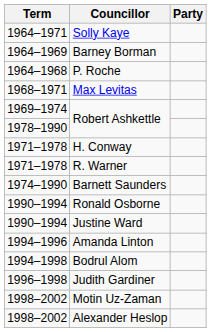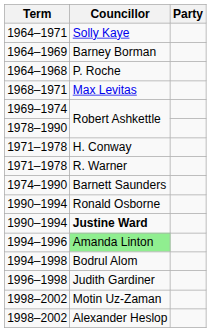(108, 223) normal -> (110, 223) bold
(113, 242) no background -> (113, 242) lightgreen background
